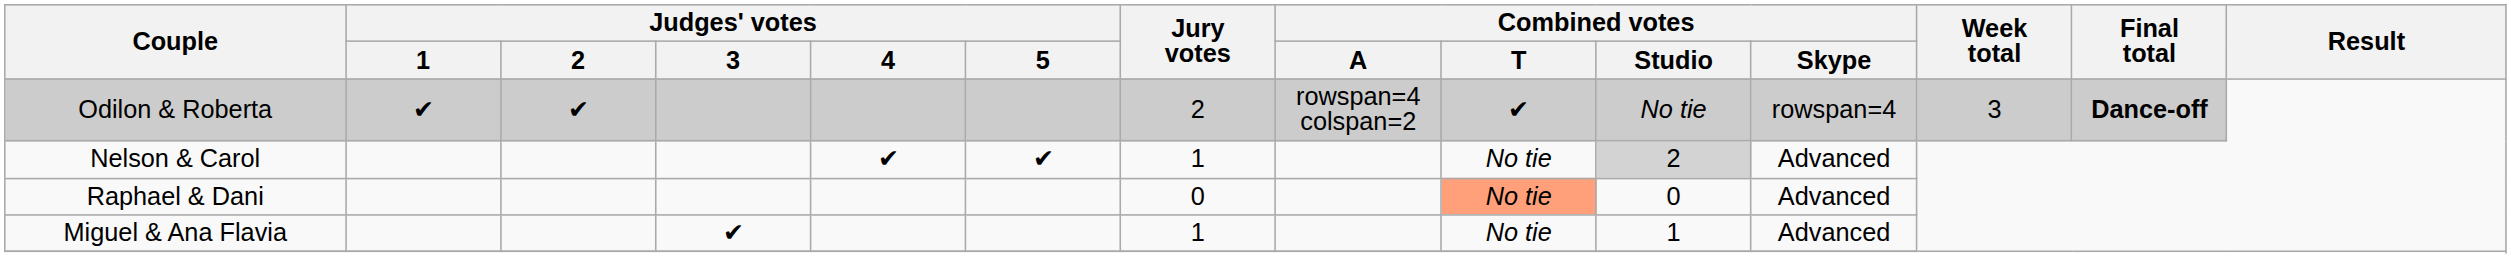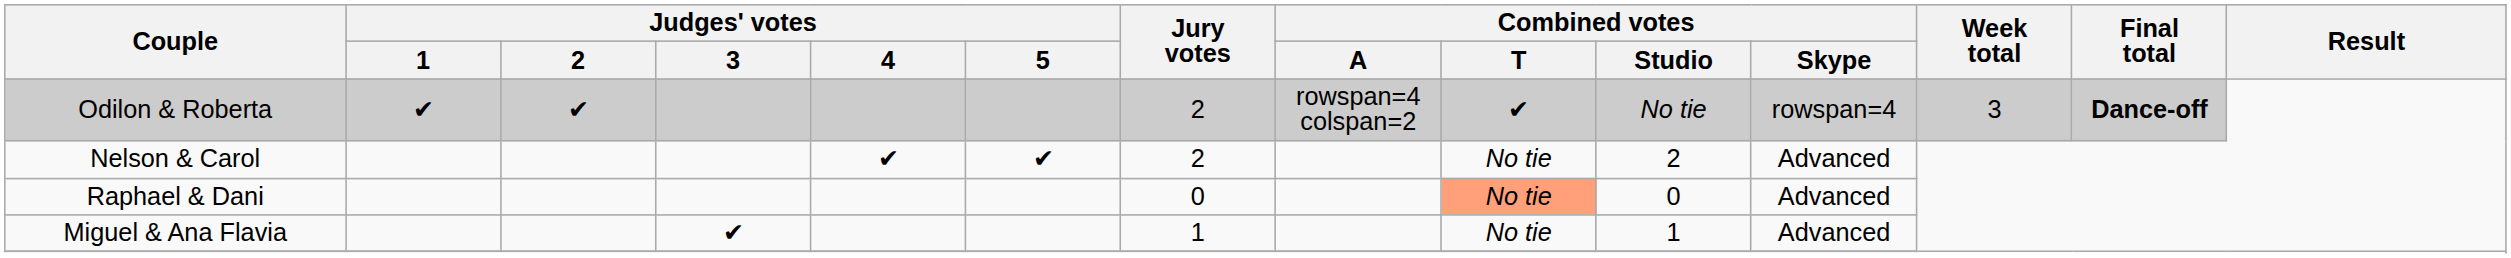(1198, 159) 1 -> (1198, 159) 2
(1674, 159) lightgrey background -> (1674, 159) no background
